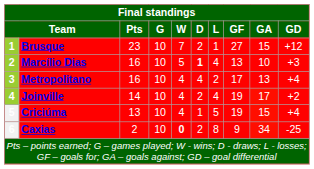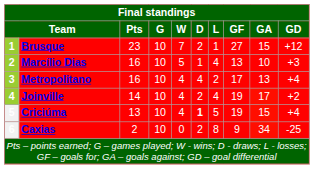(200, 63) bold -> (200, 63) normal
(200, 113) normal -> (200, 113) bold
(181, 130) bold -> (181, 130) normal
